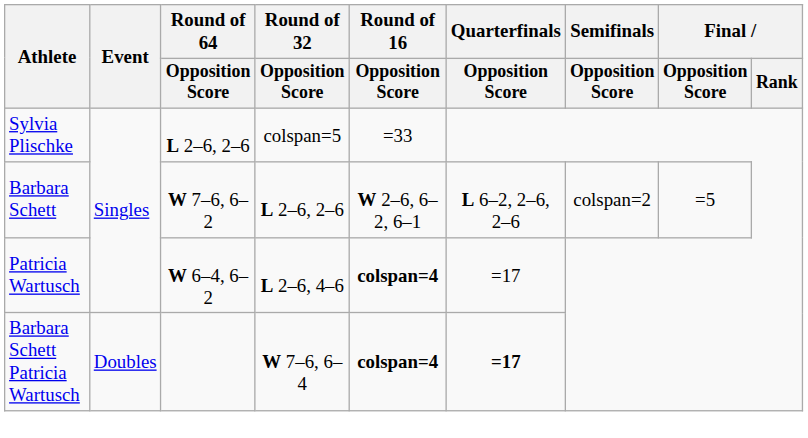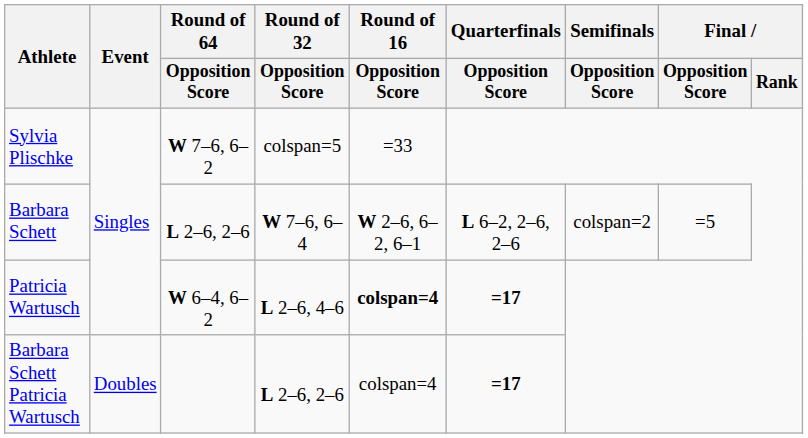(208, 146) L 2–6, 2–6 -> (208, 157) W 7–6, 6–2
(208, 211) W 7–6, 6–2 -> (208, 233) L 2–6, 2–6
(302, 211) L 2–6, 2–6 -> (302, 233) W 7–6, 6–4
(506, 275) normal -> (506, 297) bold
(302, 373) W 7–6, 6–4 -> (302, 395) L 2–6, 2–6
(398, 362) bold -> (398, 384) normal
